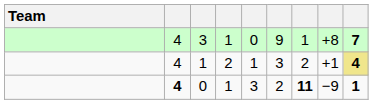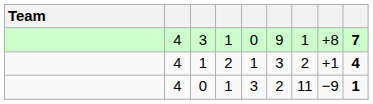(356, 63) khaki background -> (356, 63) no background
(178, 87) bold -> (178, 87) normal
(305, 87) bold -> (305, 87) normal
